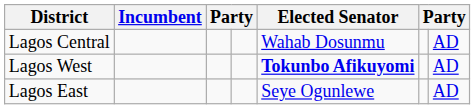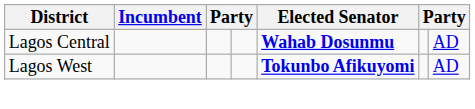(323, 41) normal -> (328, 41) bold
- row: (48, 91)
